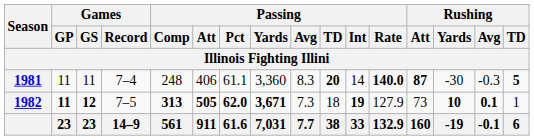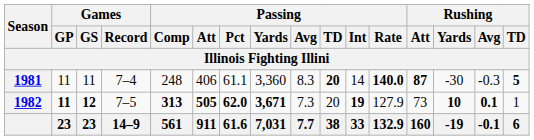(333, 102) 18 -> (333, 102) 20
